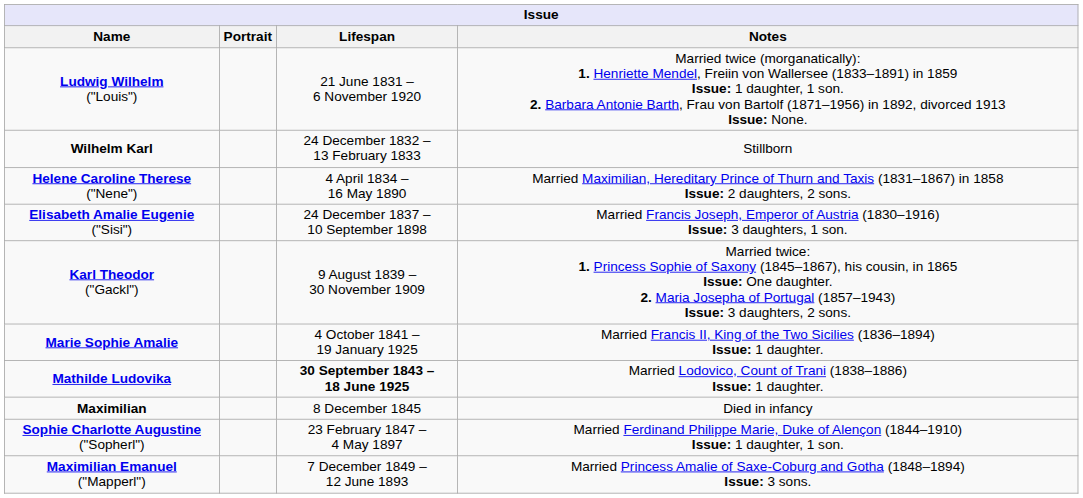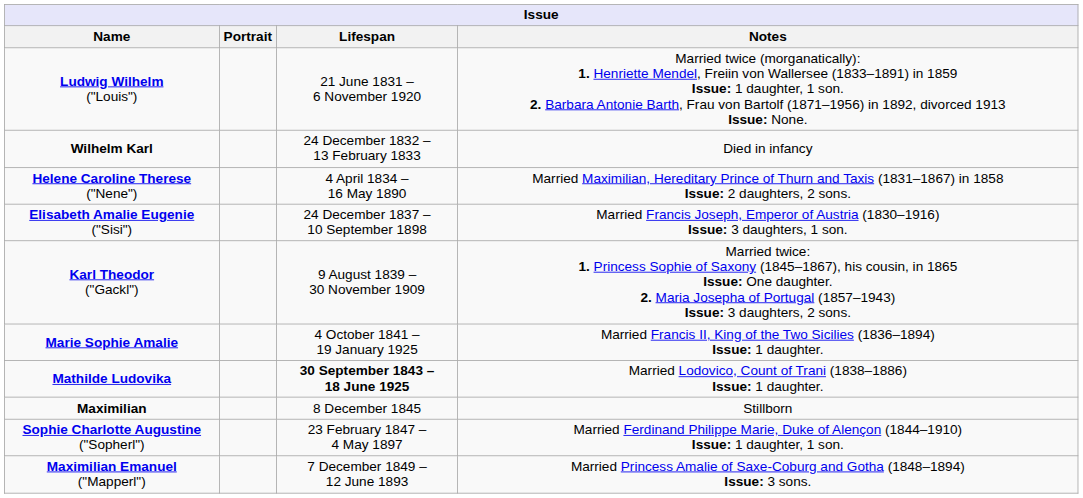(768, 148) Stillborn -> (768, 148) Died in infancy
(768, 408) Died in infancy -> (768, 408) Stillborn
